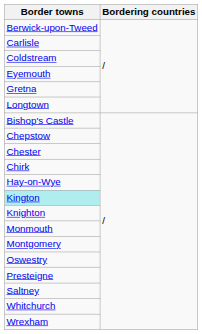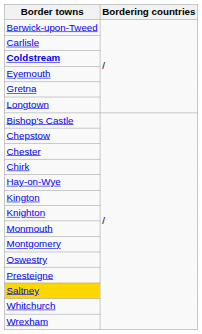(32, 58) normal -> (33, 58) bold
(23, 197) paleturquoise background -> (23, 197) no background
(23, 290) no background -> (23, 290) gold background
